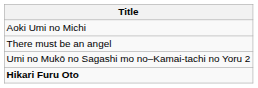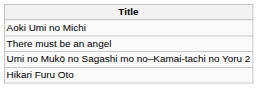(43, 75) bold -> (40, 75) normal
